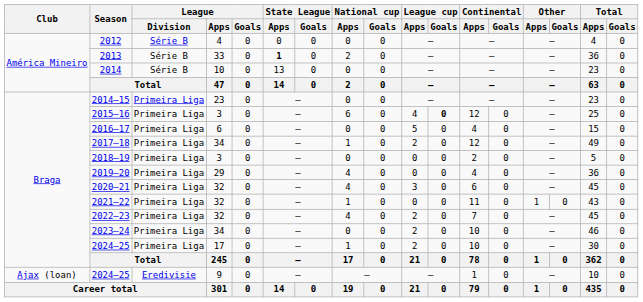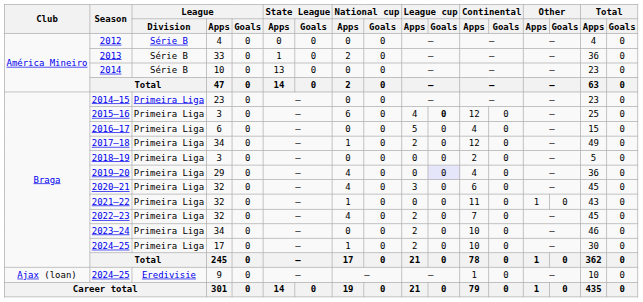(279, 56) bold -> (279, 56) normal
(444, 172) no background -> (444, 172) lavender background
